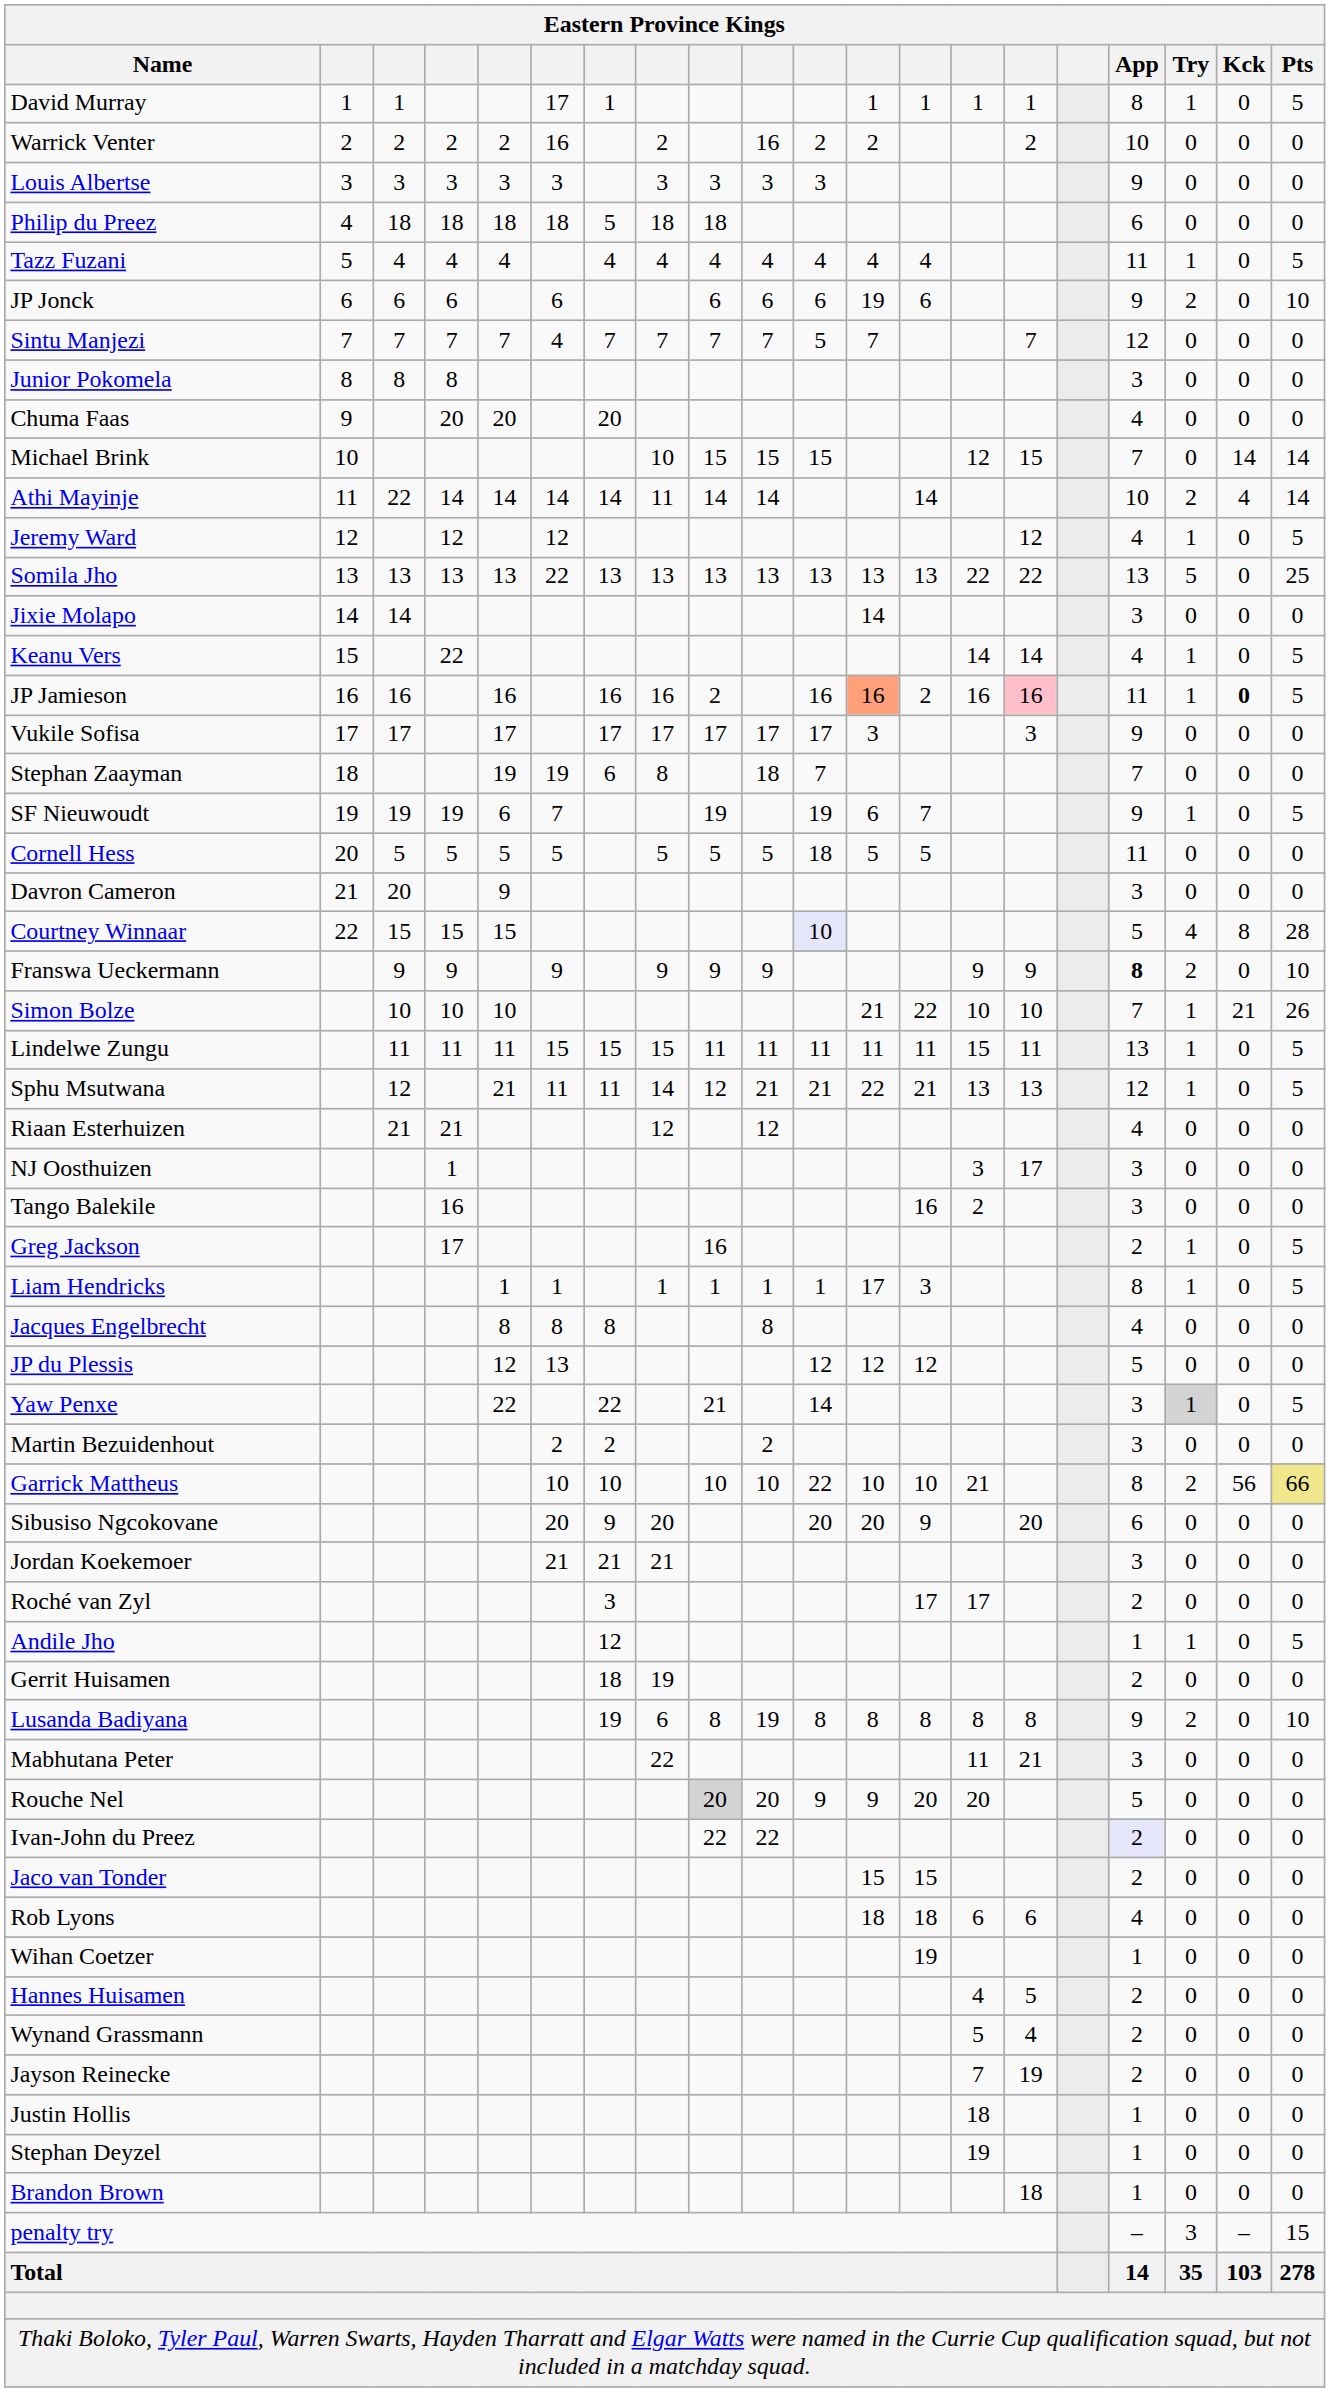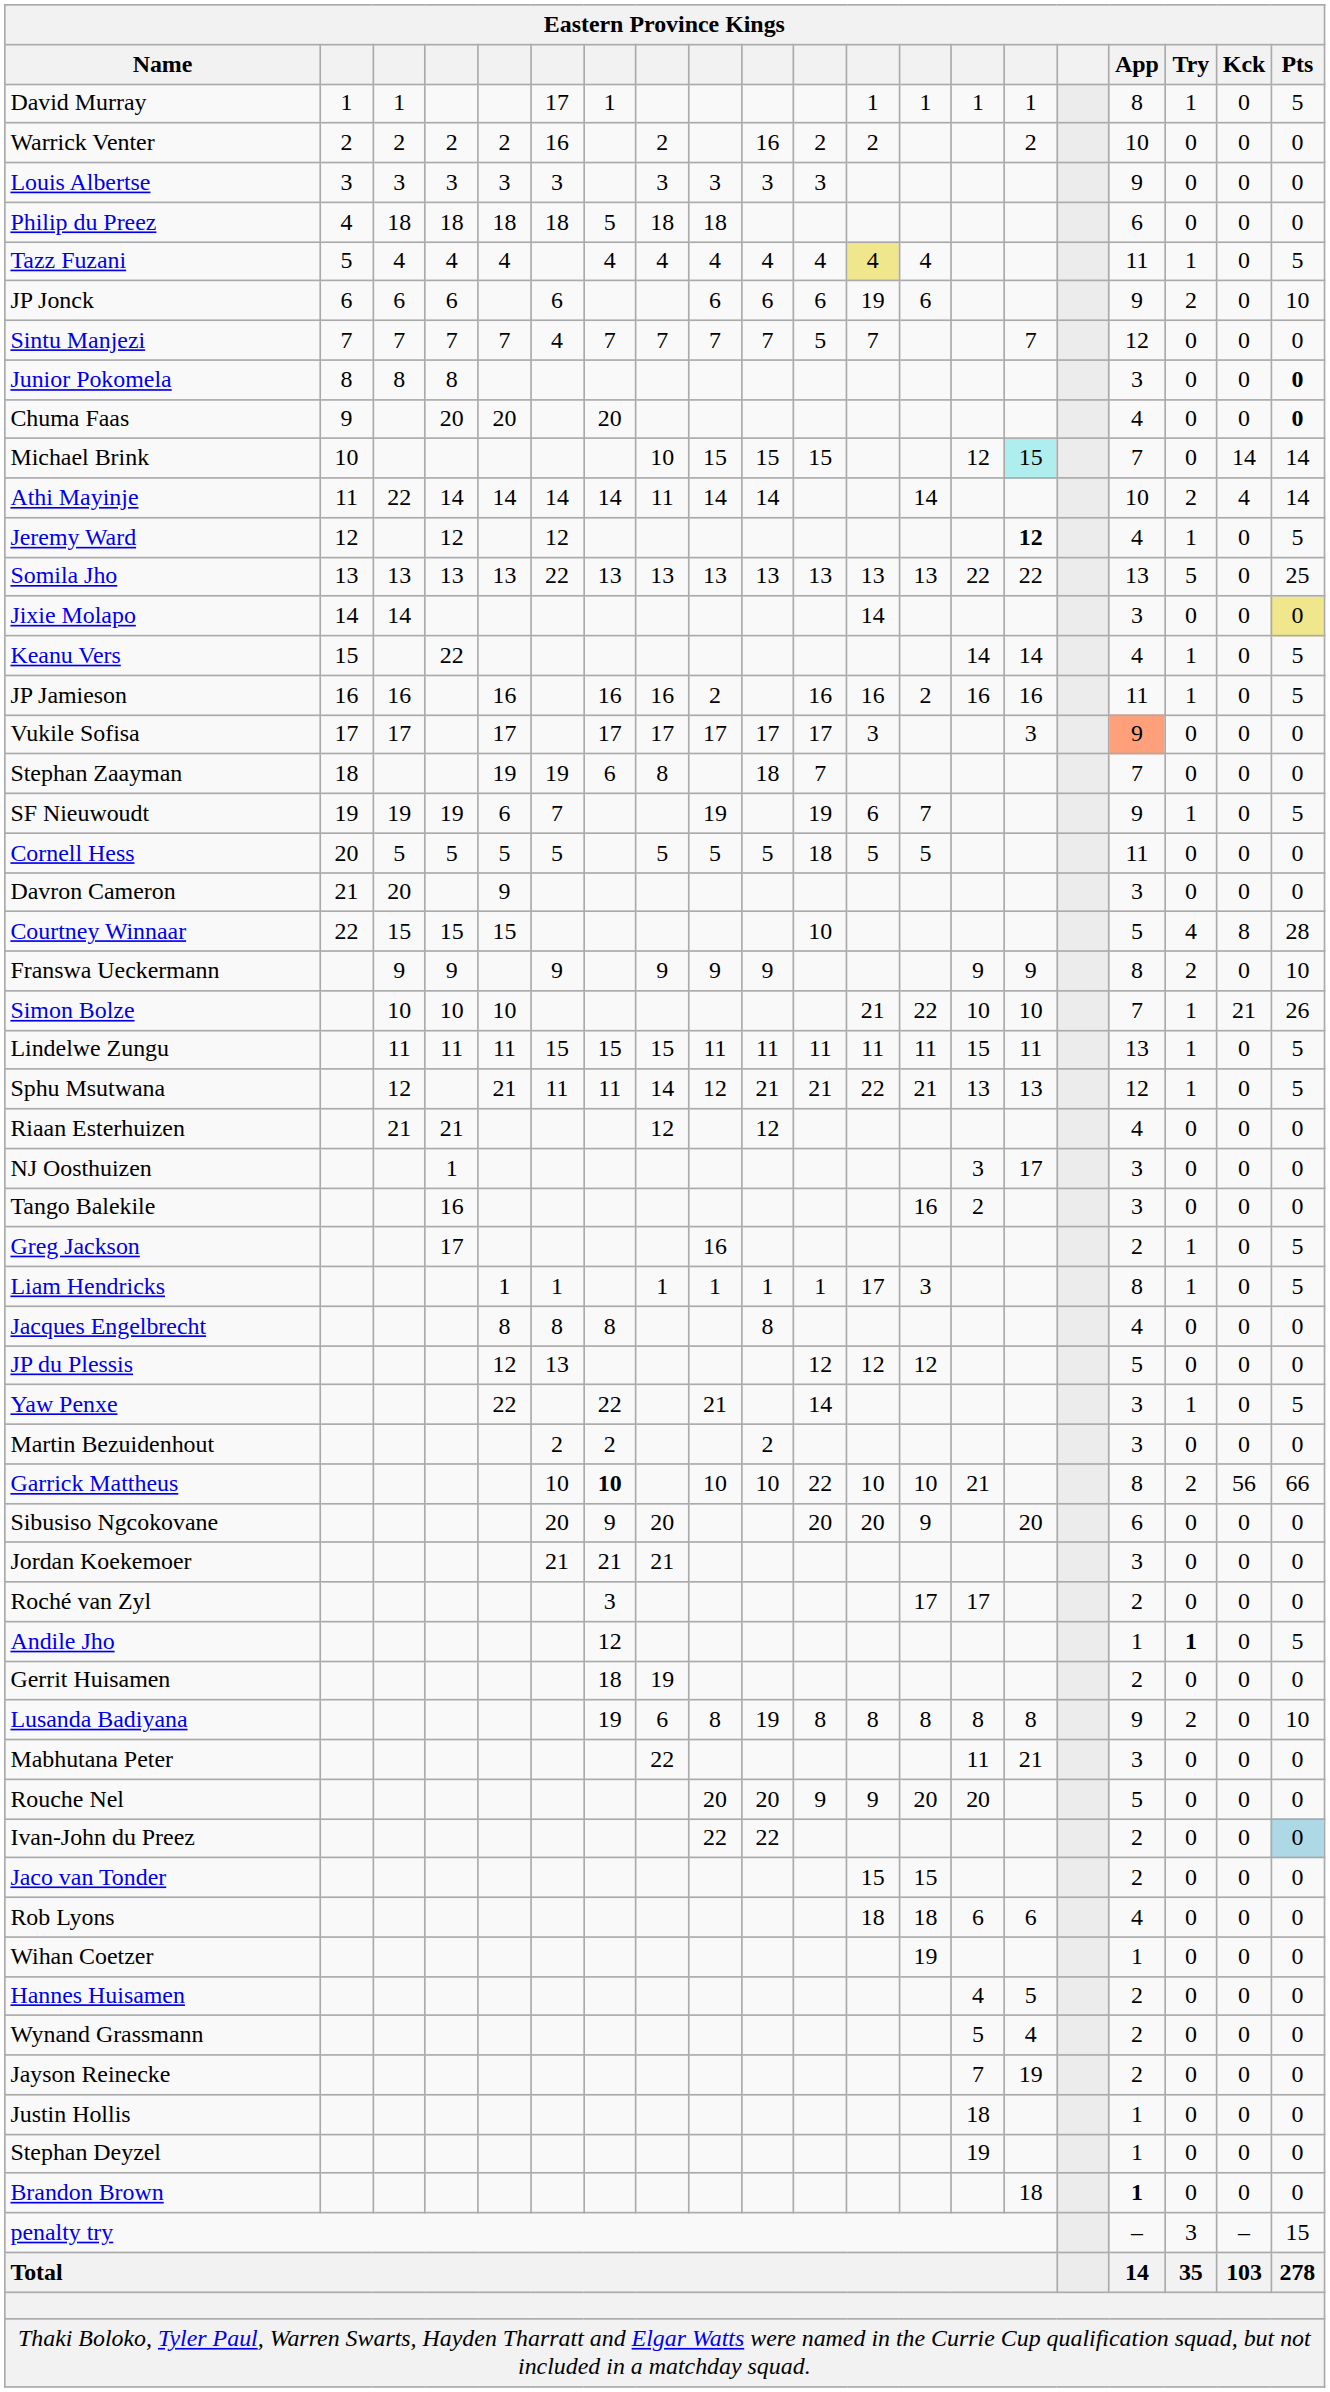(873, 261) no background -> (873, 261) khaki background
(1297, 379) normal -> (1297, 379) bold
(1297, 418) normal -> (1297, 418) bold
(1031, 458) no background -> (1031, 458) paleturquoise background
(1031, 537) normal -> (1031, 537) bold
(1297, 615) no background -> (1297, 615) khaki background
(873, 694) lightsalmon background -> (873, 694) no background
(1031, 694) pink background -> (1031, 694) no background
(1244, 694) bold -> (1244, 694) normal
(1137, 734) no background -> (1137, 734) lightsalmon background
(820, 931) lavender background -> (820, 931) no background
(1137, 970) bold -> (1137, 970) normal
(1191, 1404) lightgrey background -> (1191, 1404) no background
(610, 1483) normal -> (610, 1483) bold
(1297, 1483) khaki background -> (1297, 1483) no background
(1191, 1641) normal -> (1191, 1641) bold
(715, 1798) lightgrey background -> (715, 1798) no background
(1137, 1838) lavender background -> (1137, 1838) no background
(1297, 1838) no background -> (1297, 1838) lightblue background
(1137, 2192) normal -> (1137, 2192) bold
